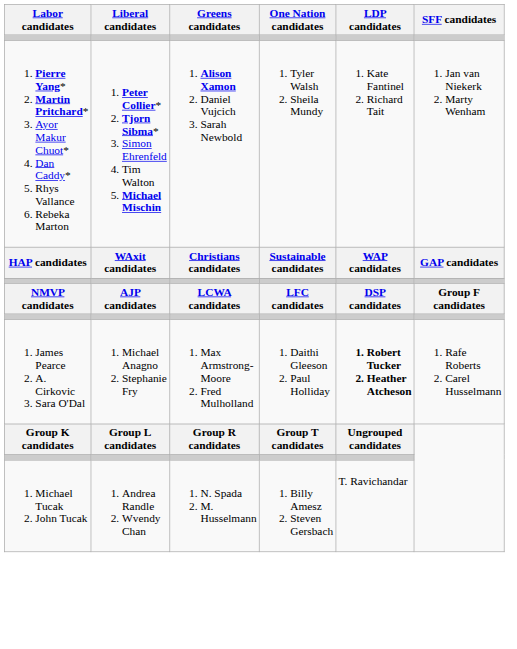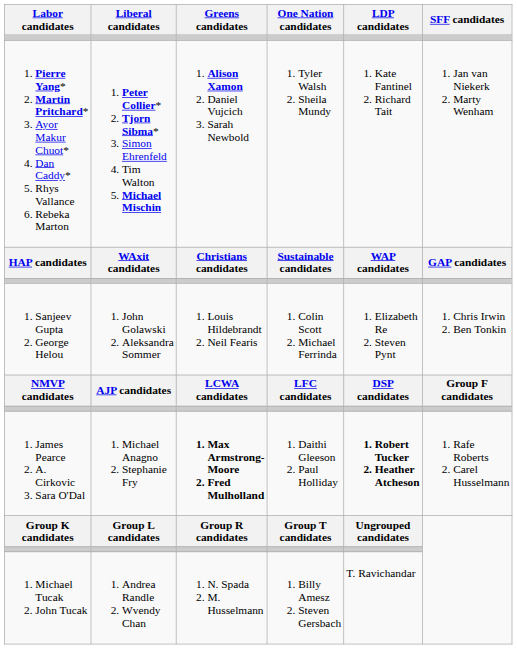+ row: (48, 336)
(214, 378) normal -> (222, 470) bold
